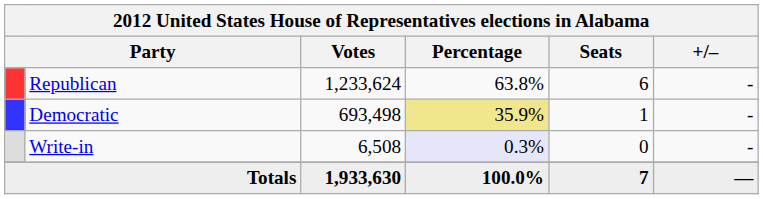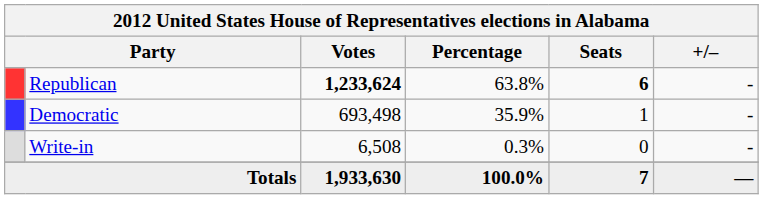(363, 83) normal -> (363, 83) bold
(644, 83) normal -> (644, 83) bold
(519, 115) khaki background -> (519, 115) no background
(524, 146) lavender background -> (524, 146) no background
